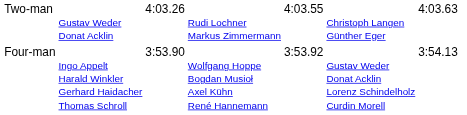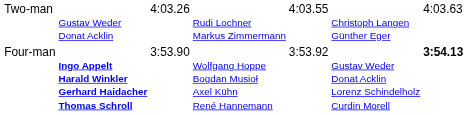(100, 85) normal -> (103, 85) bold
(438, 51) normal -> (443, 51) bold
